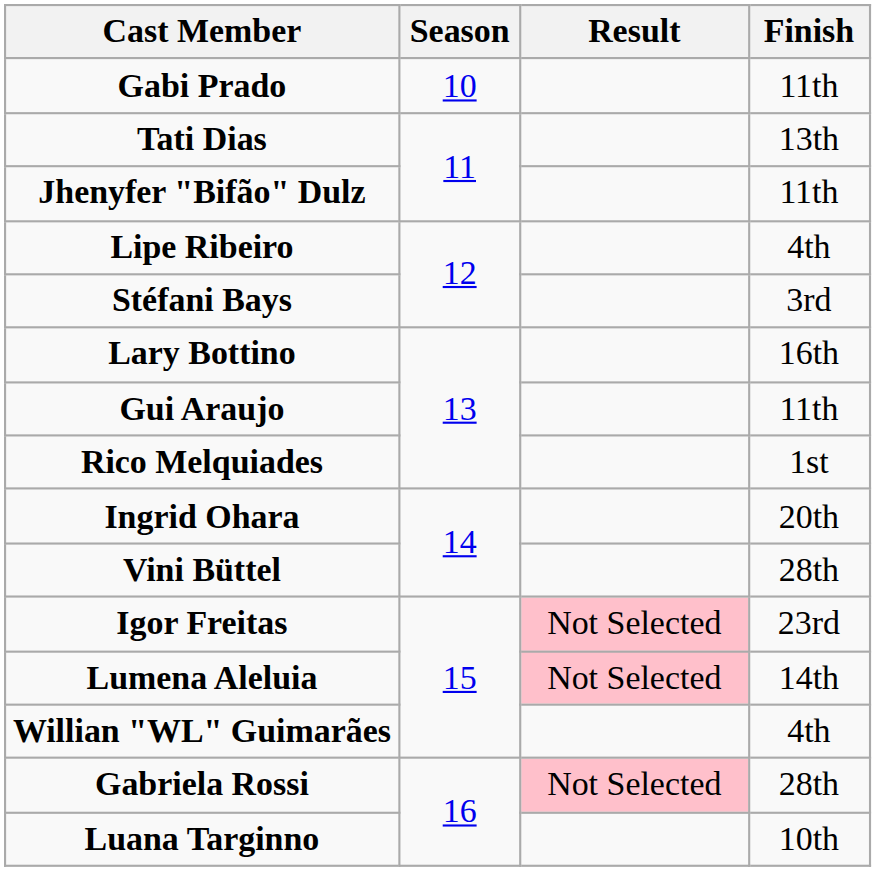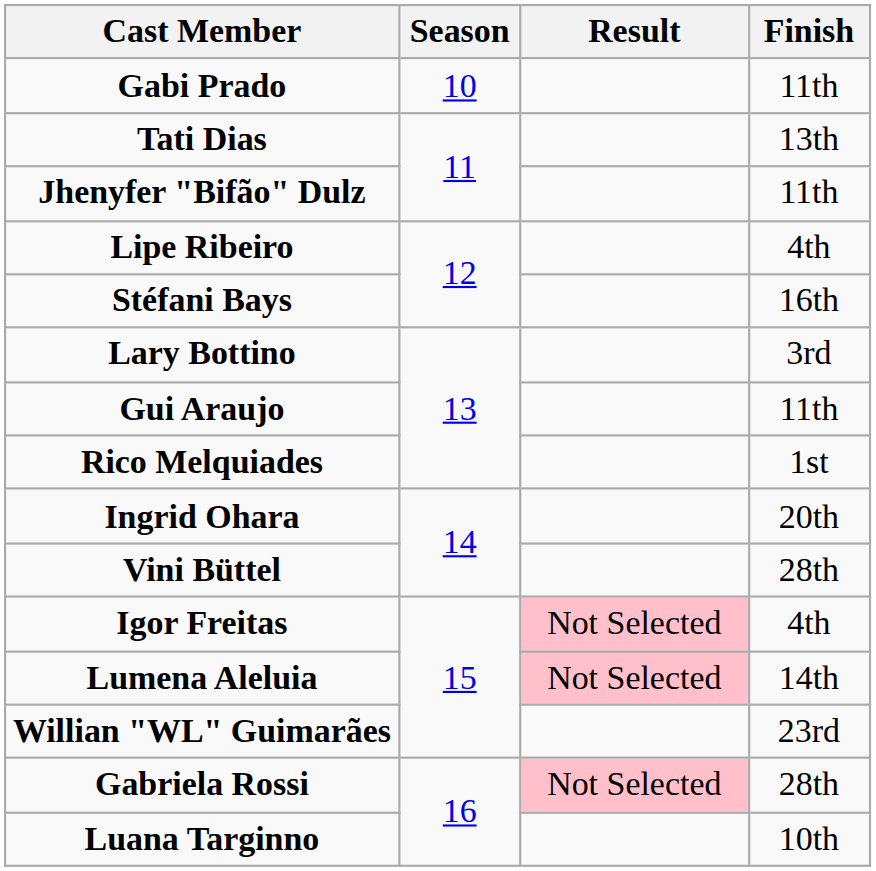(809, 300) 3rd -> (809, 300) 16th
(809, 354) 16th -> (809, 354) 3rd
(809, 623) 23rd -> (809, 623) 4th
(809, 730) 4th -> (809, 730) 23rd
